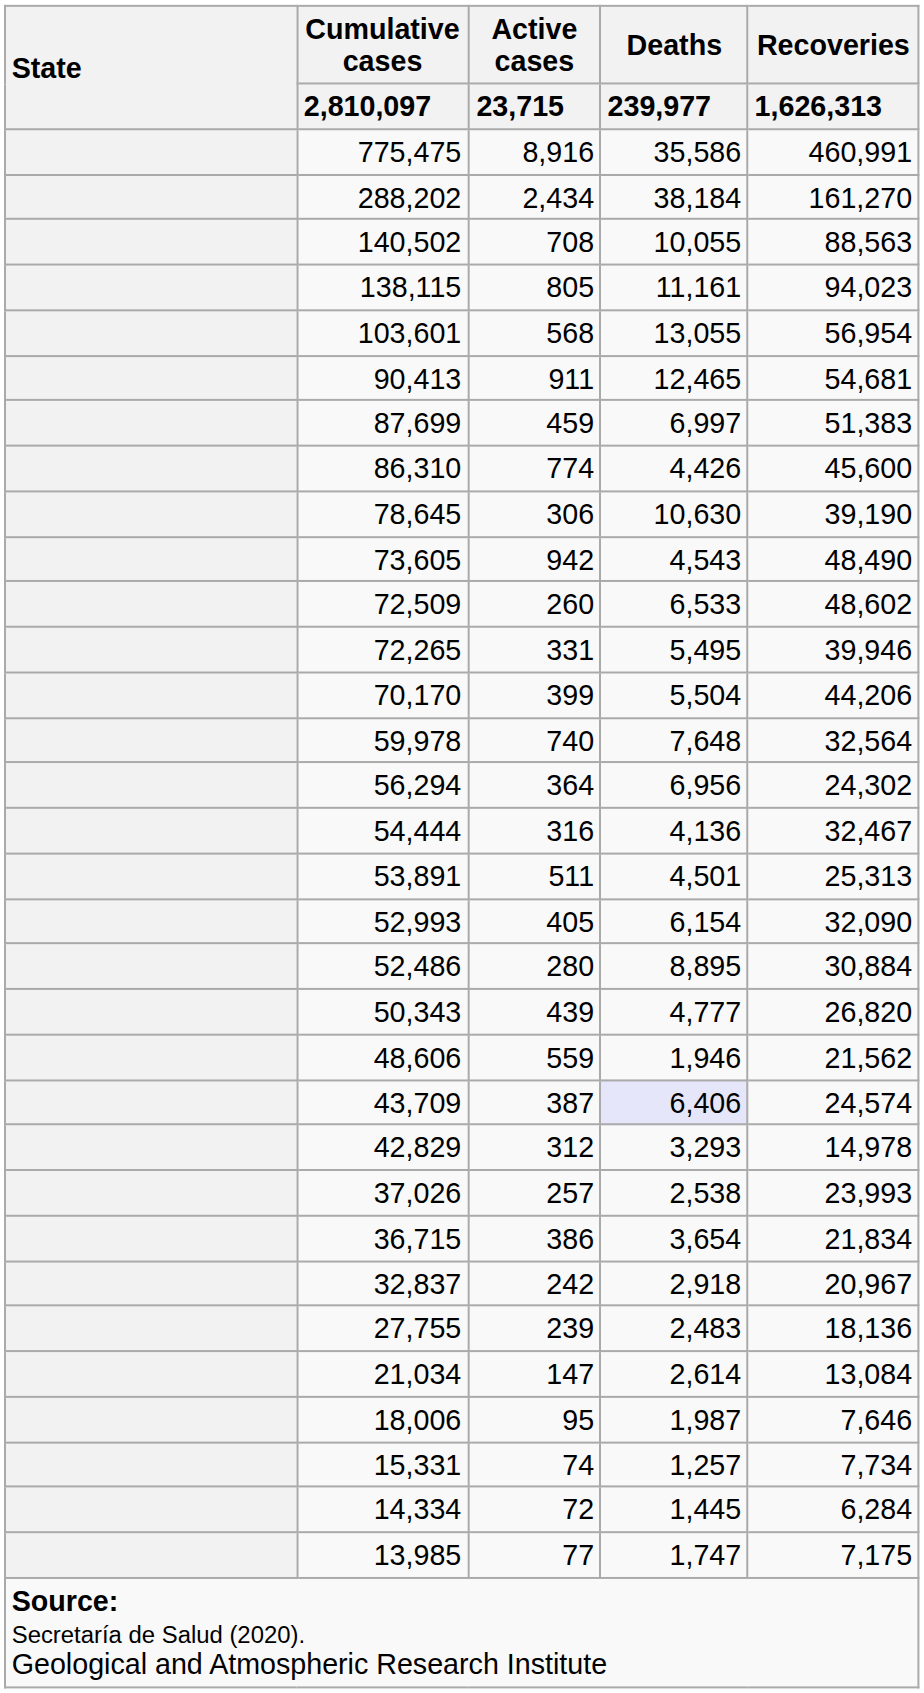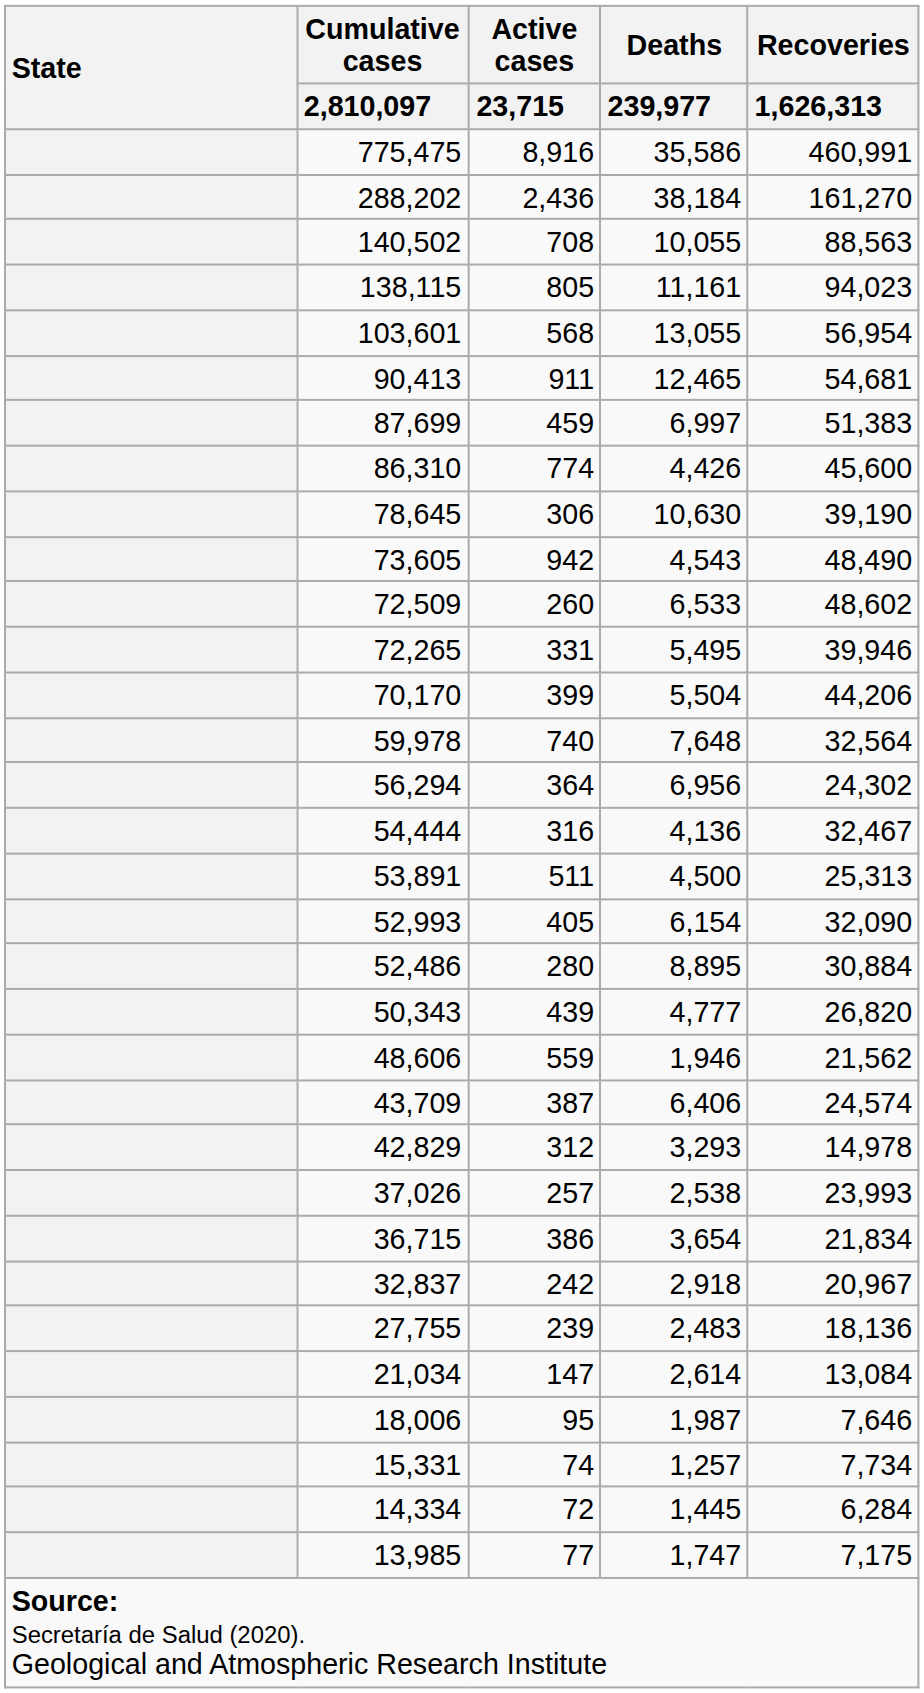(558, 197) 2,434 -> (558, 197) 2,436
(705, 876) 4,501 -> (705, 876) 4,500
(705, 1102) lavender background -> (705, 1102) no background
